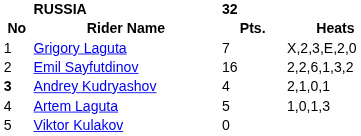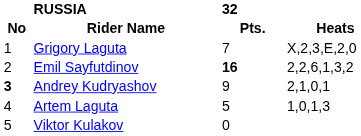(230, 67) normal -> (230, 67) bold
(226, 87) 4 -> (226, 87) 9
